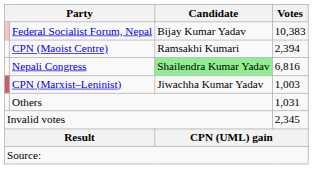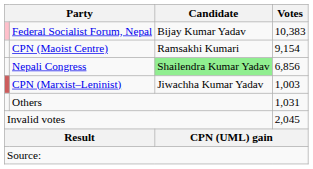(287, 48) 2,394 -> (287, 48) 9,154
(287, 66) 6,816 -> (287, 66) 6,856
(287, 119) 2,345 -> (287, 119) 2,045
